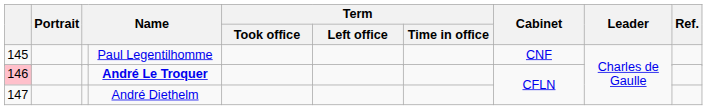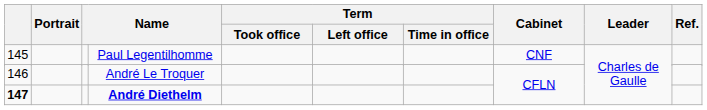(18, 74) pink background -> (18, 74) no background
(155, 74) bold -> (155, 74) normal
(18, 94) normal -> (18, 94) bold
(155, 94) normal -> (155, 94) bold
